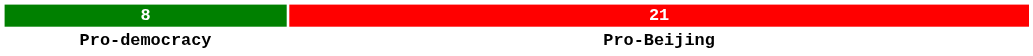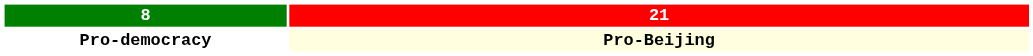(659, 40) no background -> (659, 40) lightyellow background
